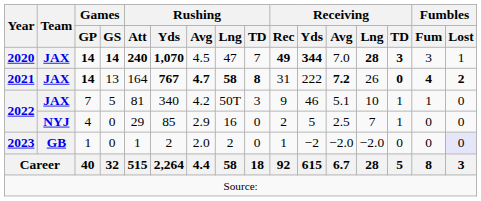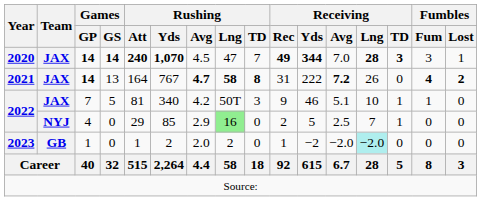(169, 79) bold -> (169, 79) normal
(400, 79) bold -> (400, 79) normal
(230, 121) no background -> (230, 121) lightgreen background
(372, 143) no background -> (372, 143) paleturquoise background
(461, 143) lavender background -> (461, 143) no background
